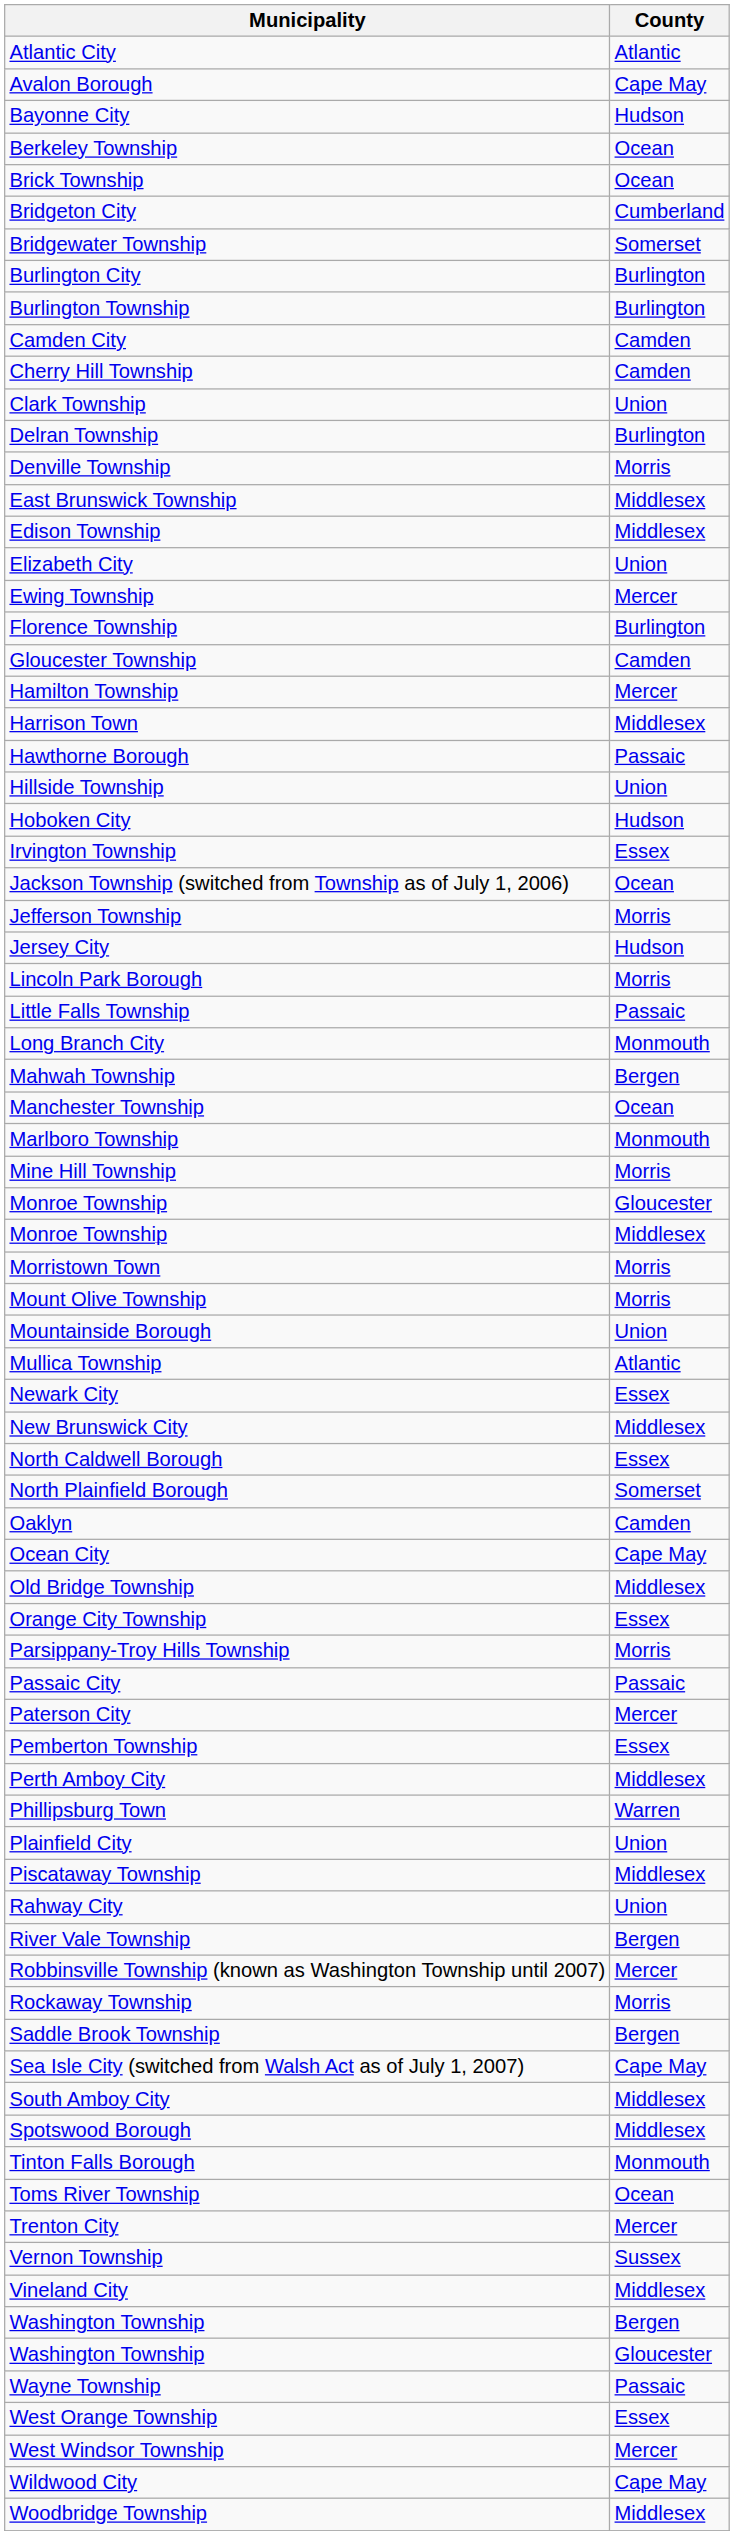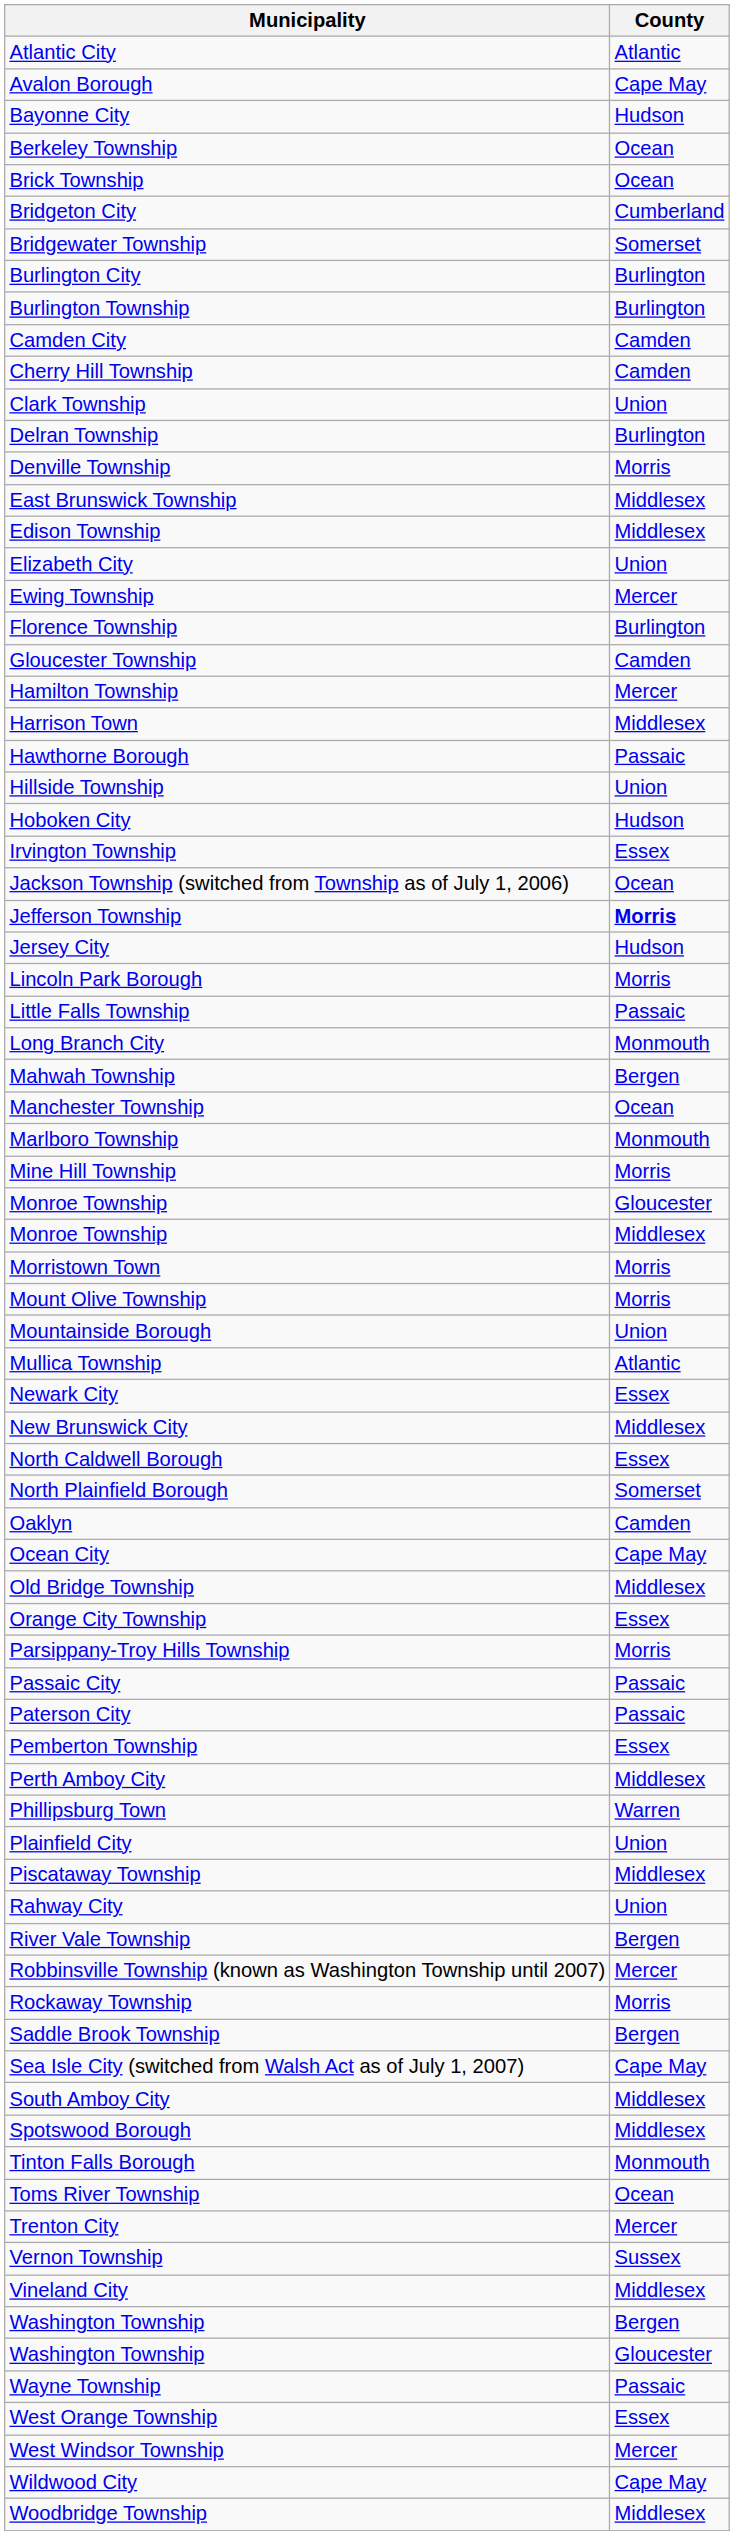(643, 915) normal -> (645, 915) bold
(646, 1715) Mercer -> (650, 1715) Passaic
